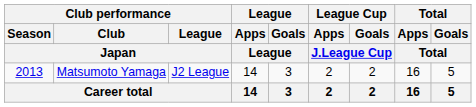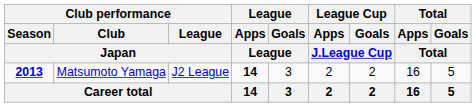(29, 72) normal -> (29, 72) bold
(250, 72) normal -> (250, 72) bold
